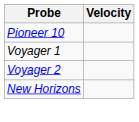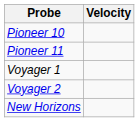+ row: (35, 51)
